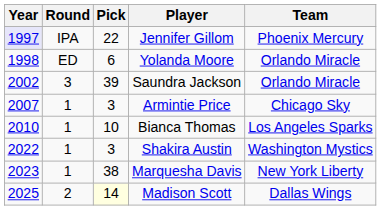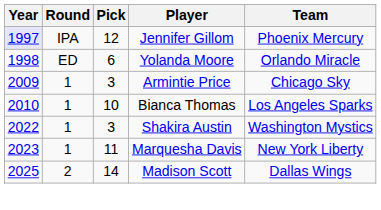(111, 37) 22 -> (111, 37) 12
- row: (187, 82)
(23, 104) 2007 -> (23, 82) 2009
(111, 171) 38 -> (111, 149) 11
(111, 194) lightyellow background -> (111, 171) no background
